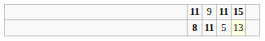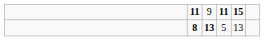(209, 28) 11 -> (209, 28) 13
(238, 28) lightyellow background -> (238, 28) no background
